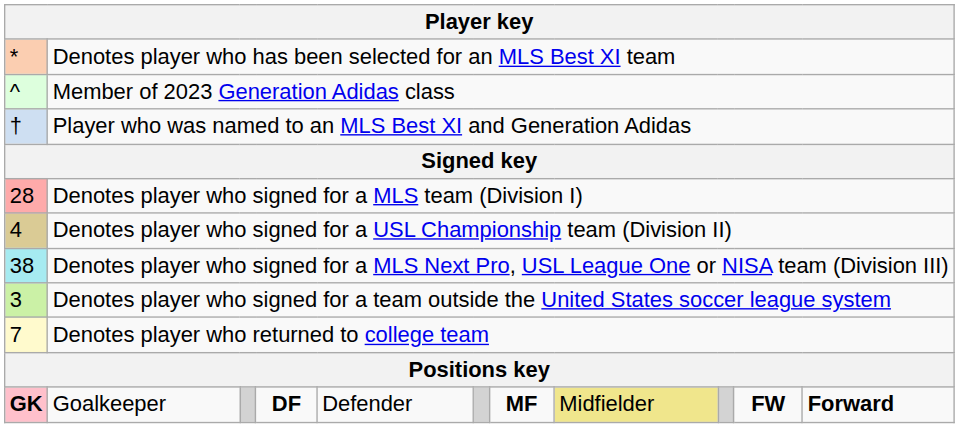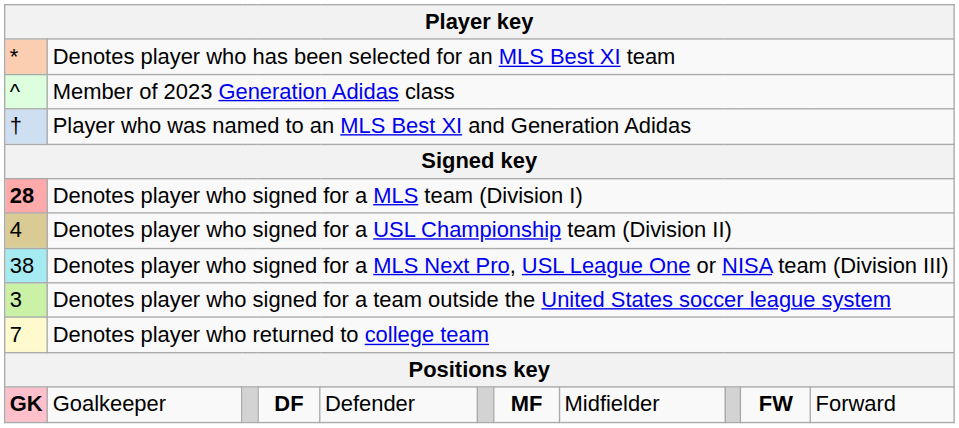(22, 195) normal -> (22, 195) bold
(607, 404) khaki background -> (612, 404) no background
(851, 404) bold -> (856, 404) normal
